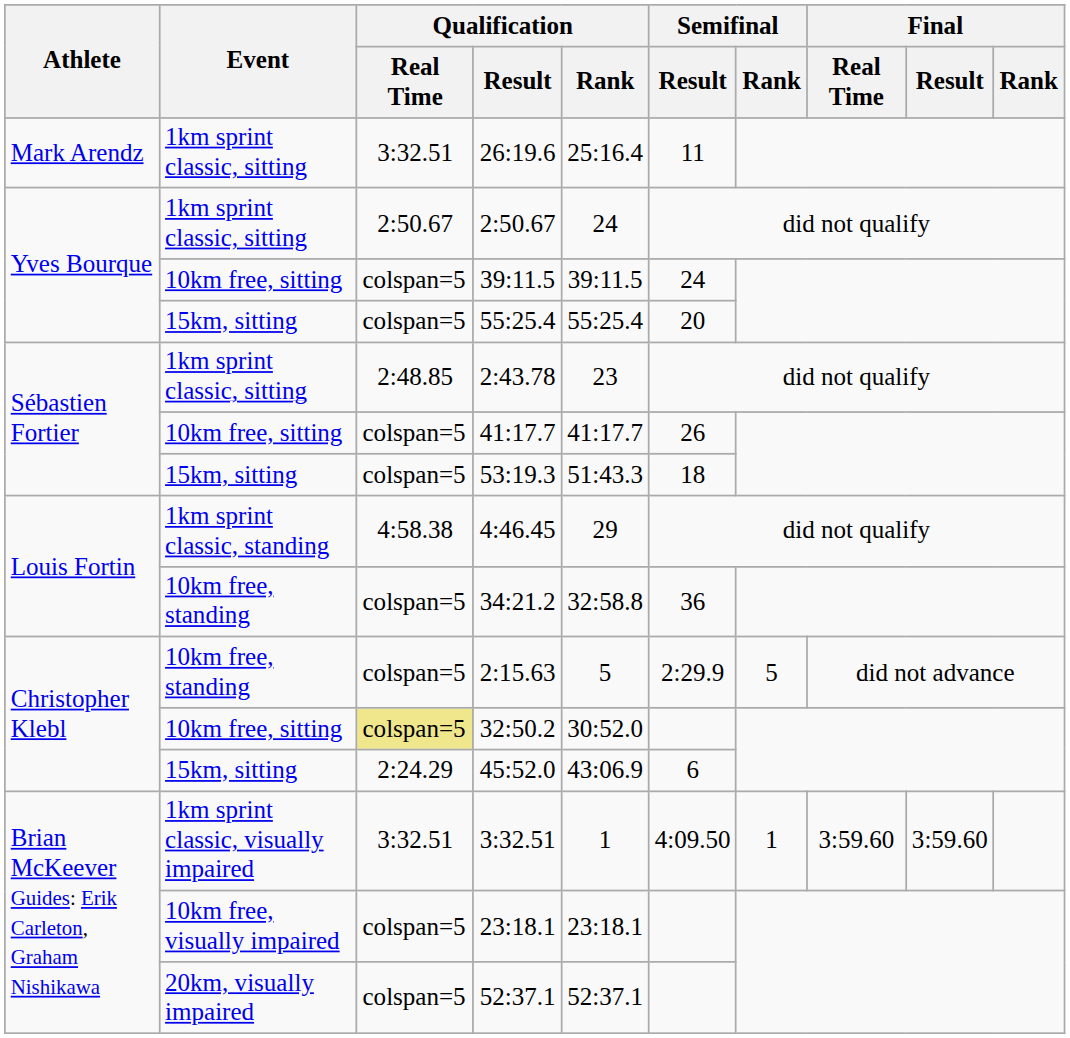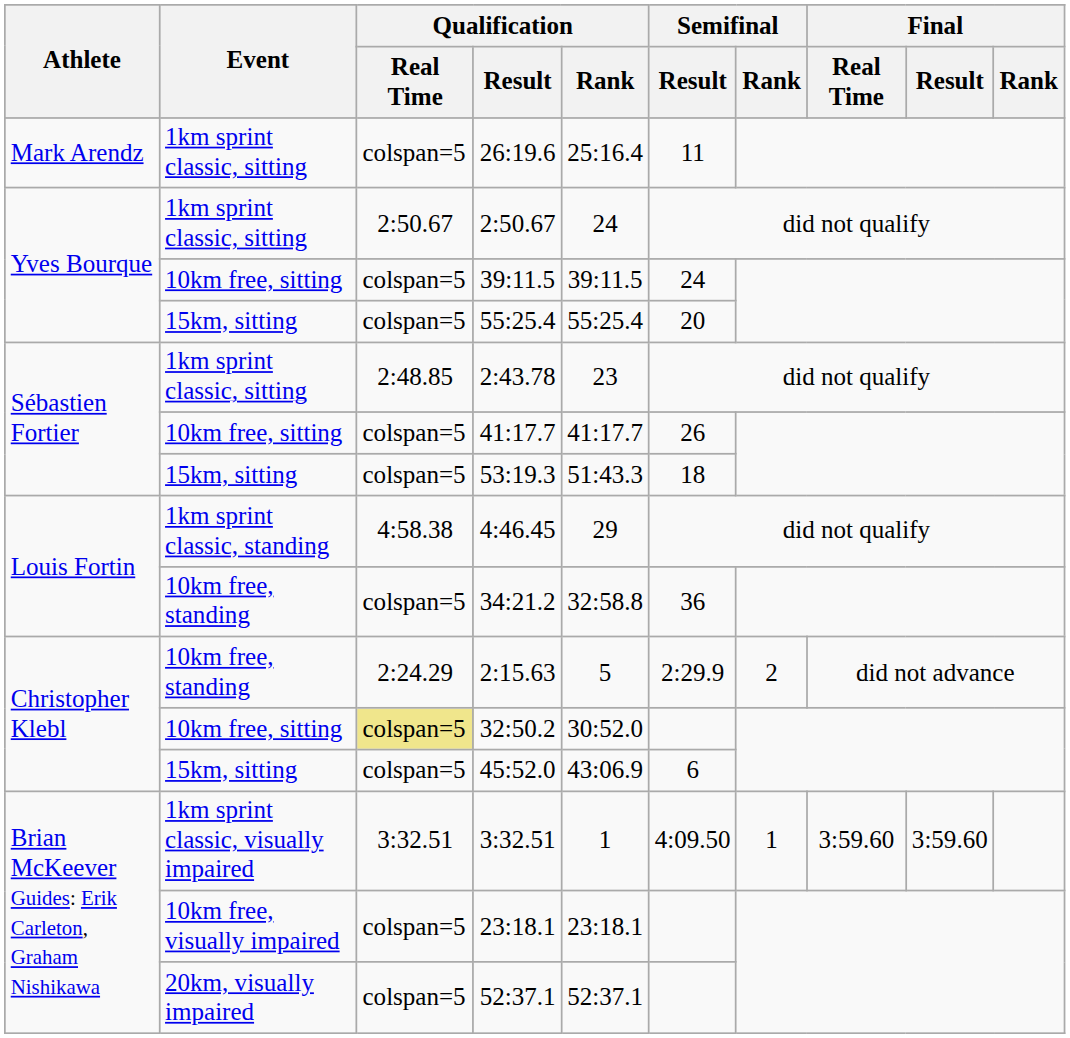(415, 152) 3:32.51 -> (414, 152) colspan=5
(414, 672) colspan=5 -> (415, 672) 2:24.29
(772, 672) 5 -> (772, 672) 2
(415, 769) 2:24.29 -> (414, 769) colspan=5
